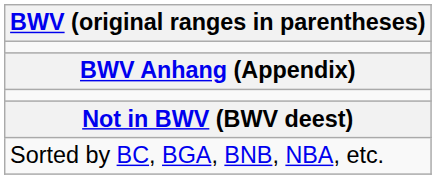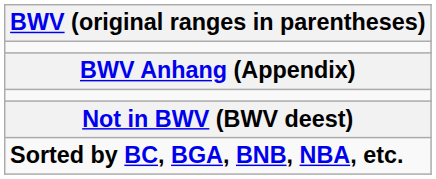(197, 155) normal -> (207, 155) bold
